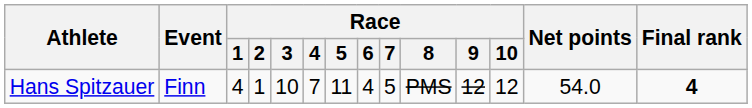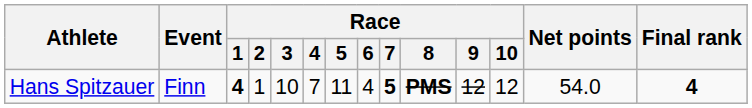(238, 87) normal -> (238, 87) bold
(390, 87) normal -> (390, 87) bold
(429, 87) normal -> (429, 87) bold
